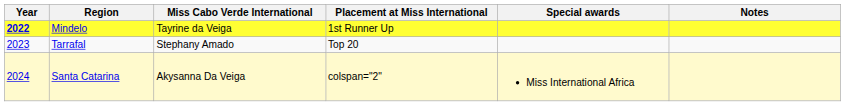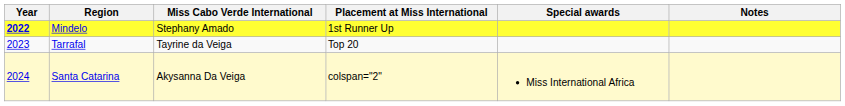(194, 29) Tayrine da Veiga -> (195, 29) Stephany Amado
(195, 45) Stephany Amado -> (194, 45) Tayrine da Veiga
